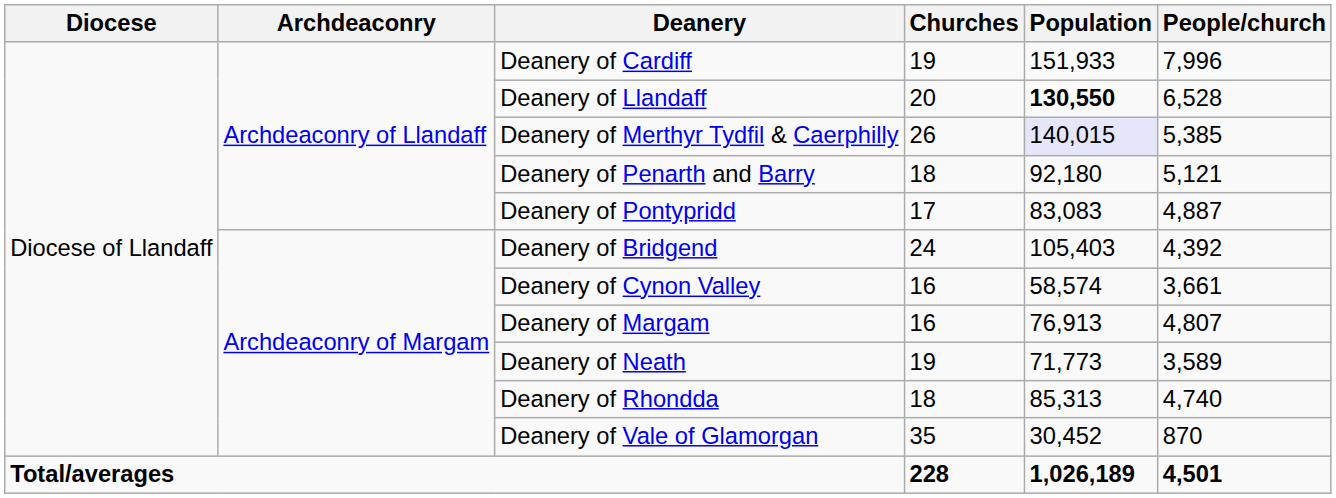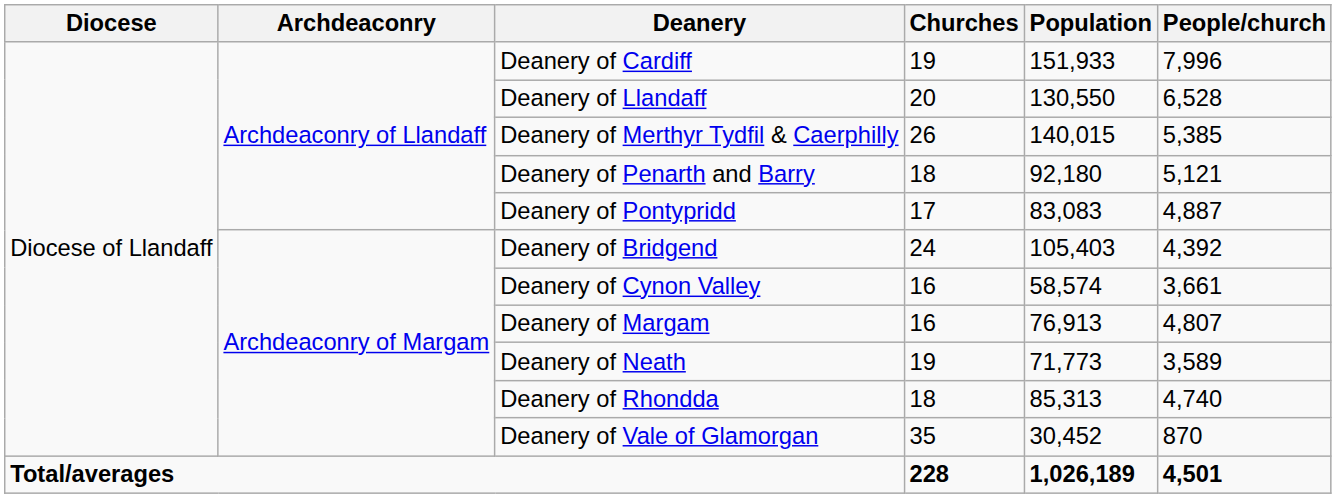(1072, 98) bold -> (1072, 98) normal
(1072, 135) lavender background -> (1072, 135) no background
